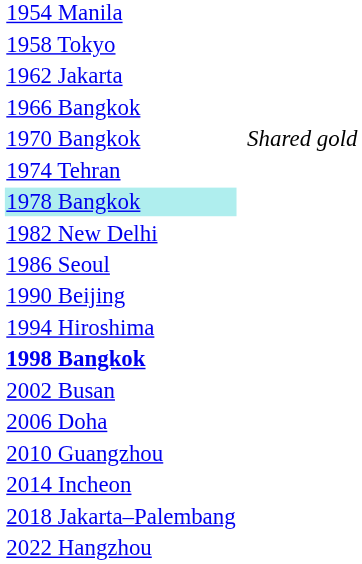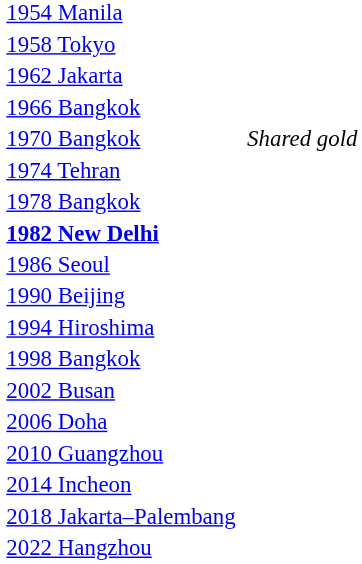(73, 201) paleturquoise background -> (73, 201) no background
(82, 233) normal -> (83, 233) bold
(76, 359) bold -> (73, 359) normal
